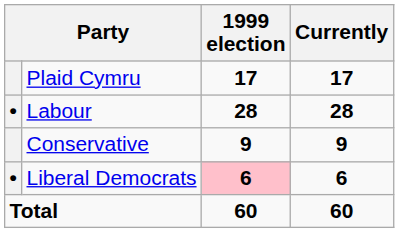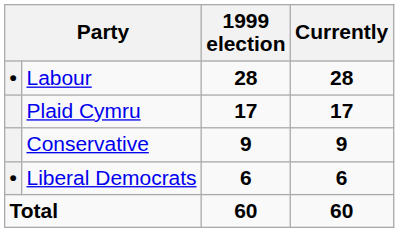rows swapped: (59, 111) <-> (84, 77)
(246, 177) pink background -> (246, 177) no background
